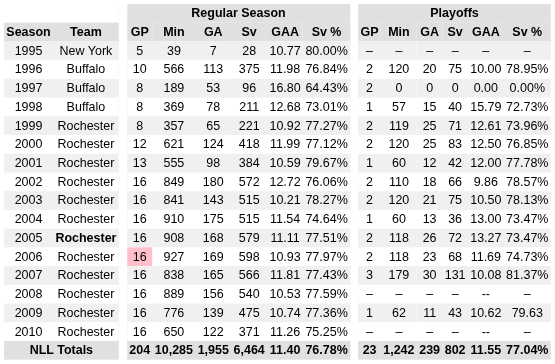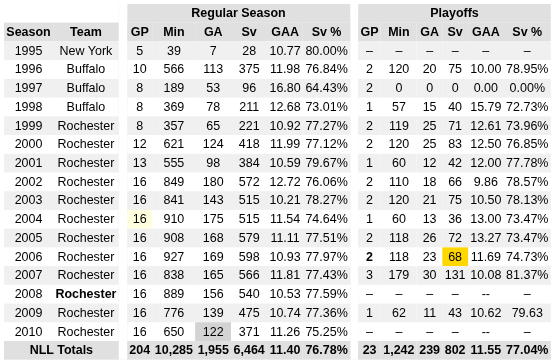(140, 219) no background -> (140, 219) lightyellow background
(86, 238) bold -> (86, 238) normal
(140, 256) pink background -> (140, 256) no background
(370, 256) normal -> (370, 256) bold
(455, 256) no background -> (455, 256) gold background
(86, 294) normal -> (86, 294) bold
(213, 331) no background -> (213, 331) lightgrey background
